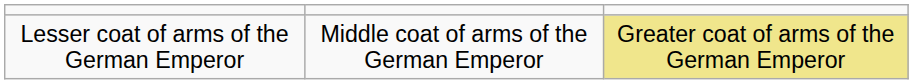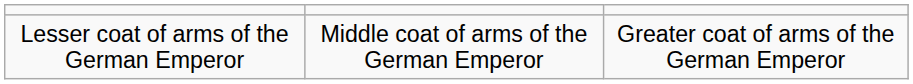(756, 46) khaki background -> (756, 46) no background
